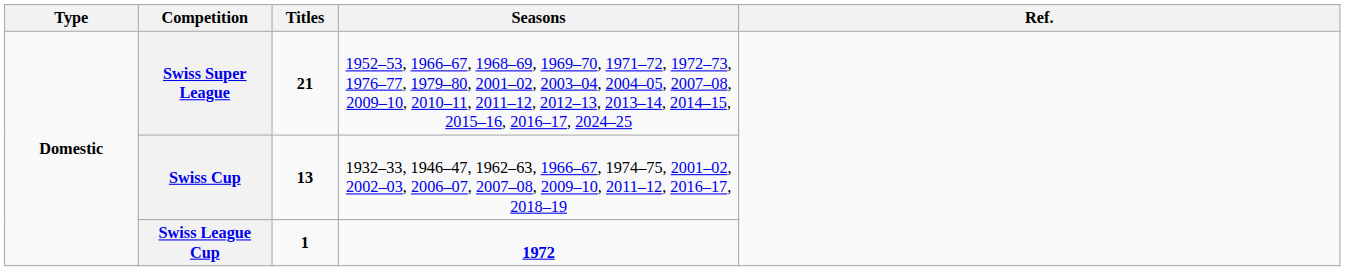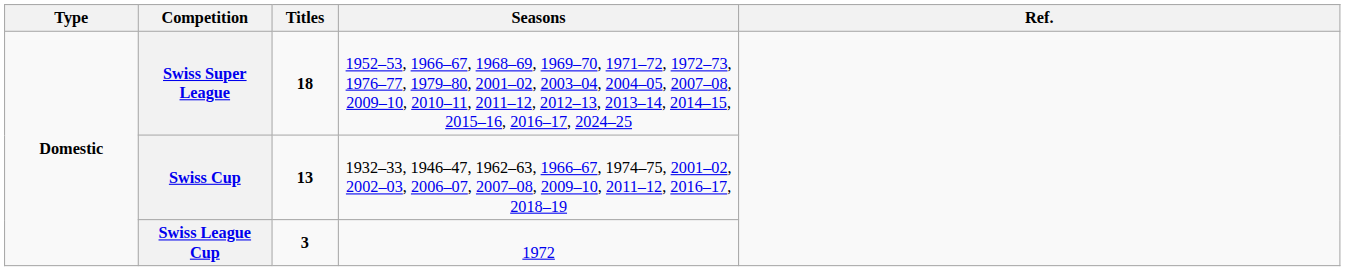(305, 83) 21 -> (305, 83) 18
(305, 242) 1 -> (305, 242) 3
(539, 252) bold -> (539, 252) normal
